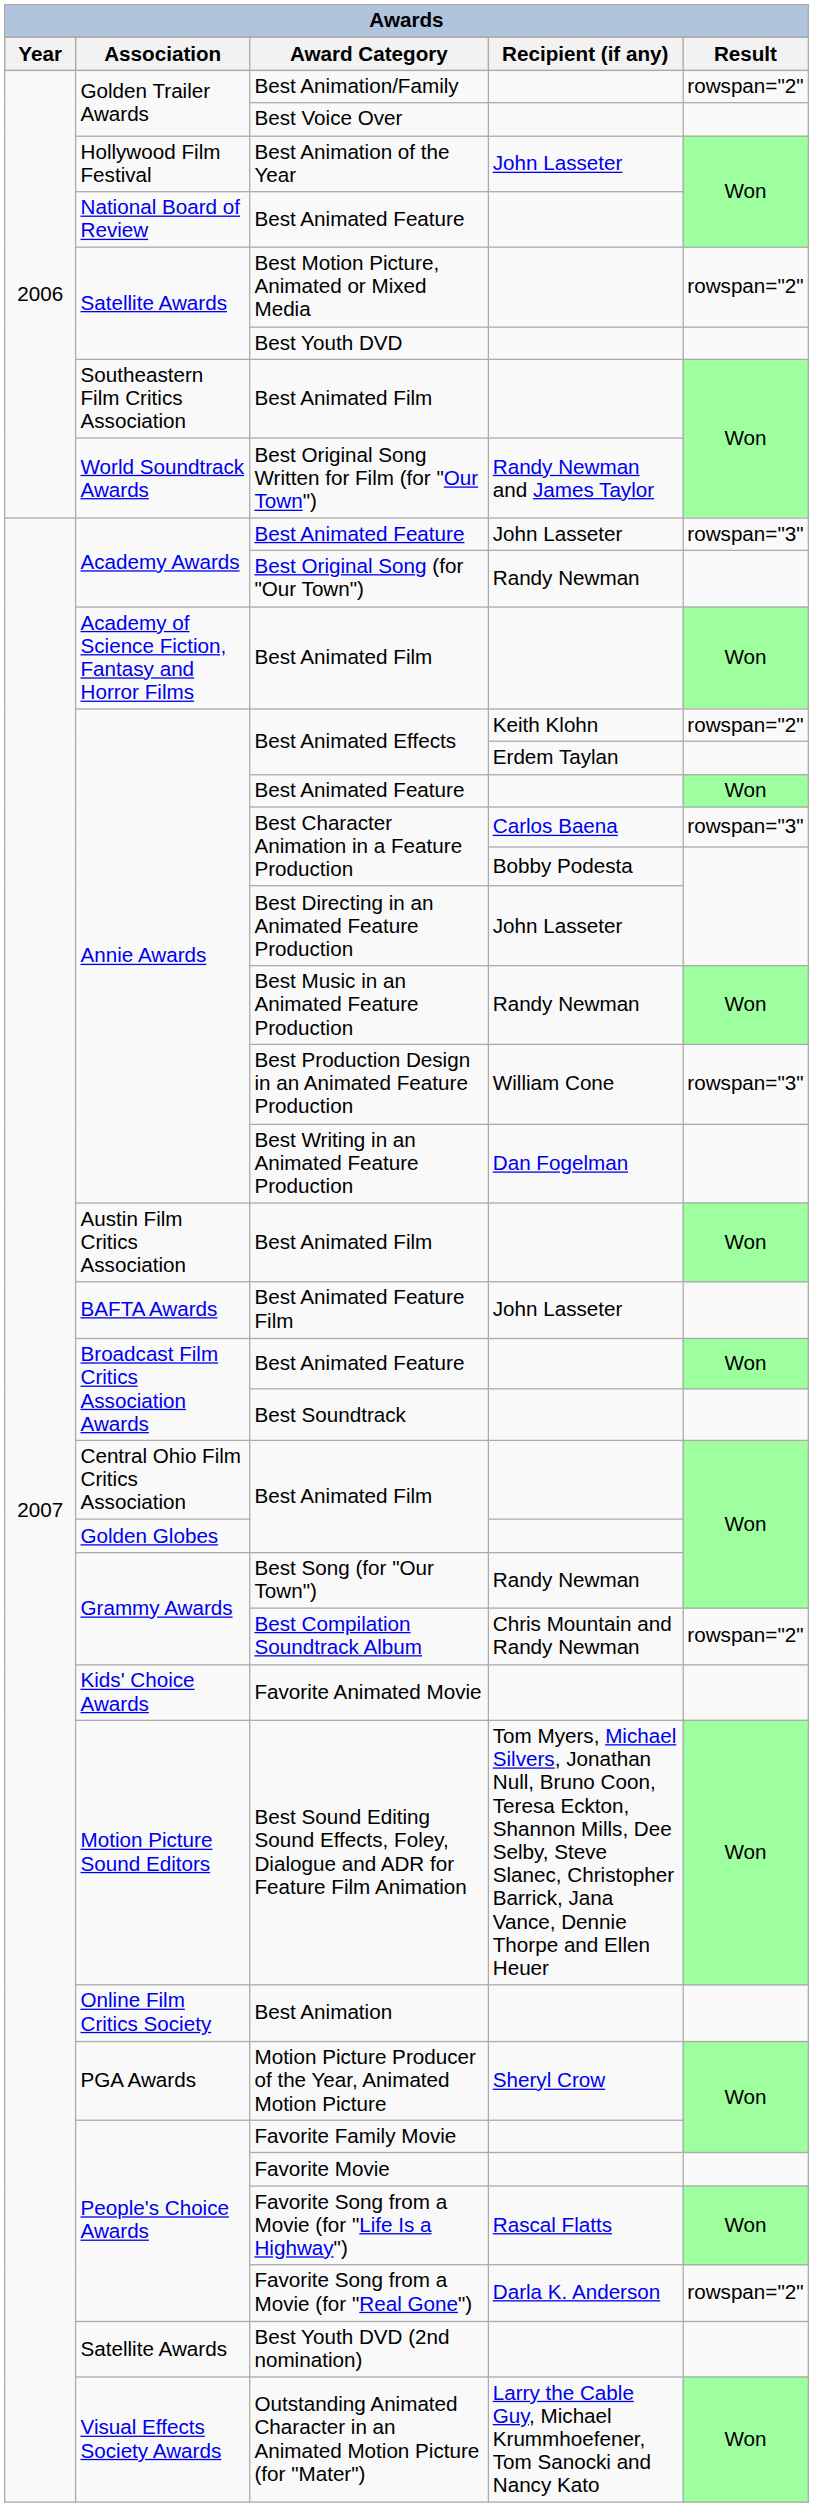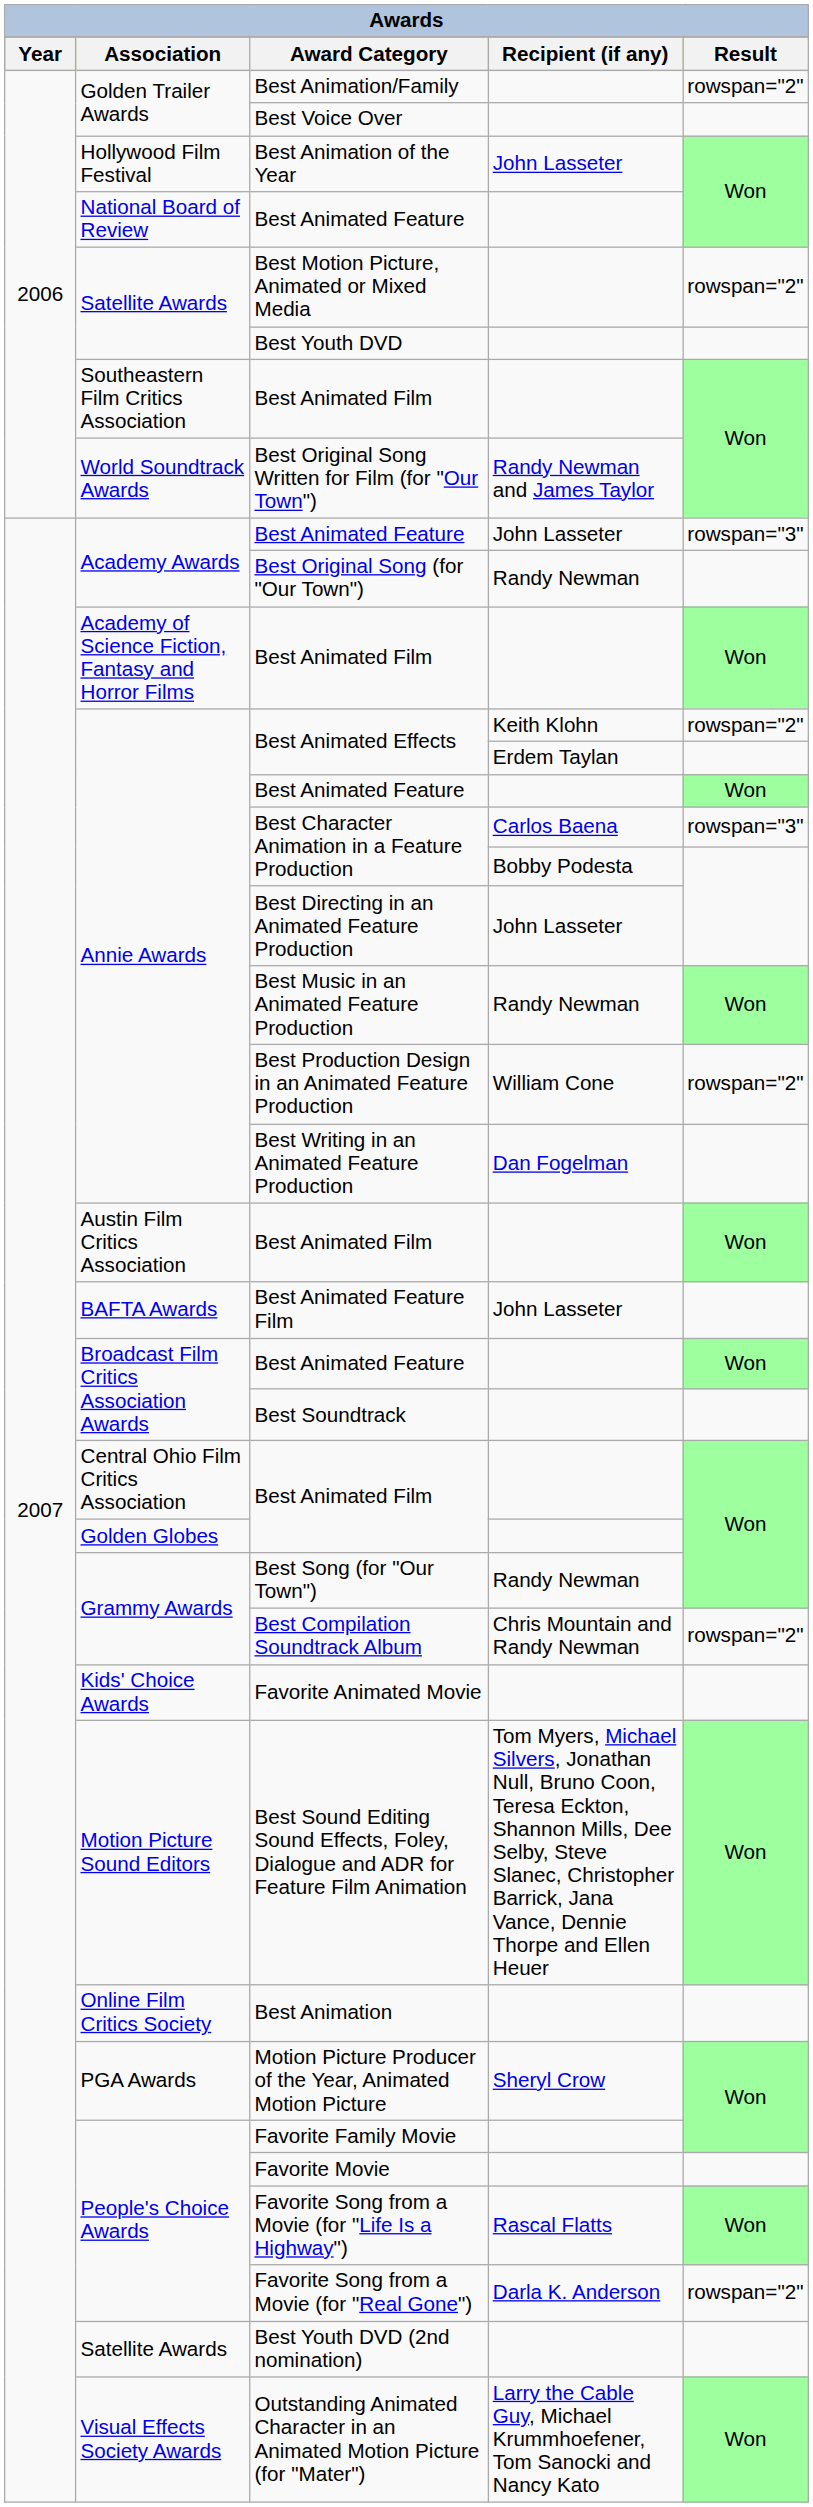(745, 1083) rowspan="3" -> (745, 1083) rowspan="2"
